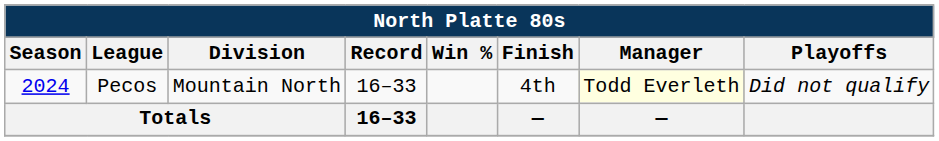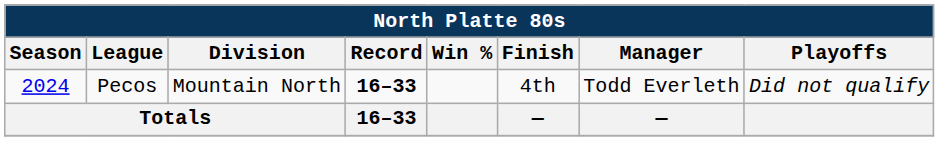(387, 86) normal -> (387, 86) bold
(661, 86) lightyellow background -> (661, 86) no background
